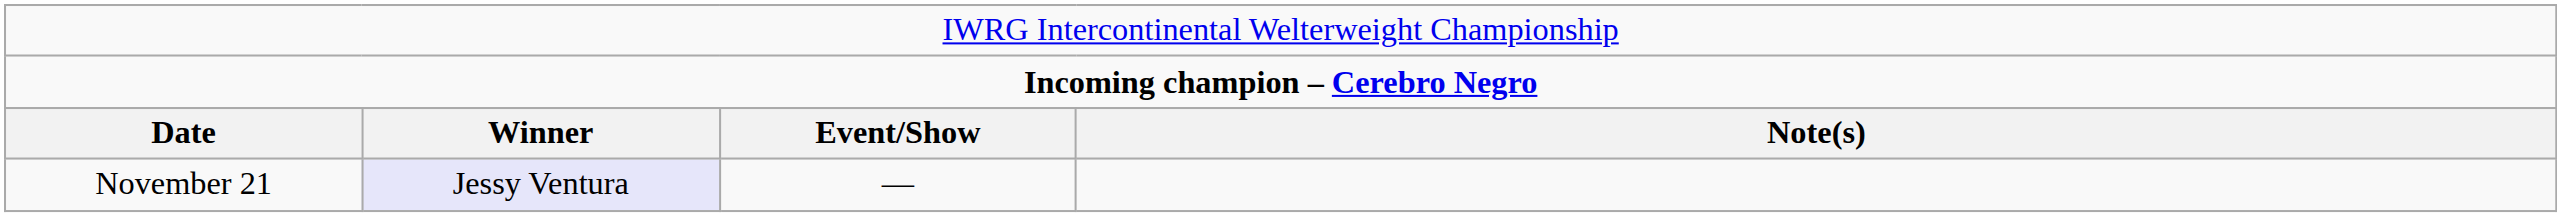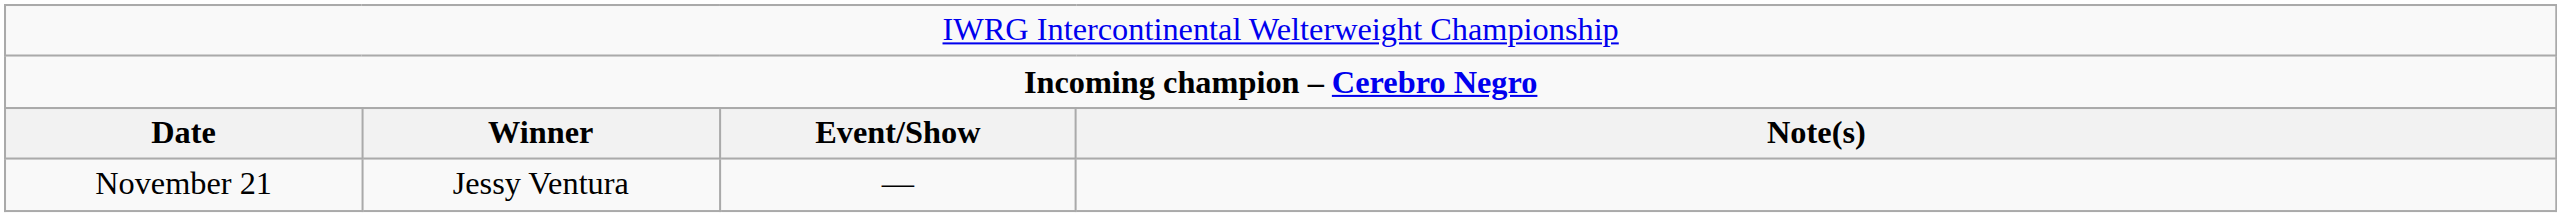(541, 183) lavender background -> (541, 183) no background
